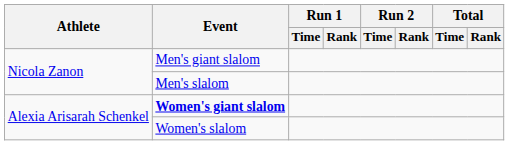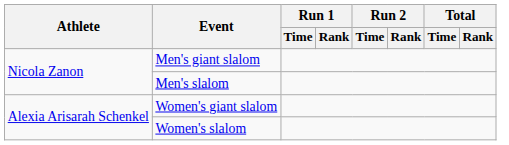(220, 106) bold -> (216, 106) normal
